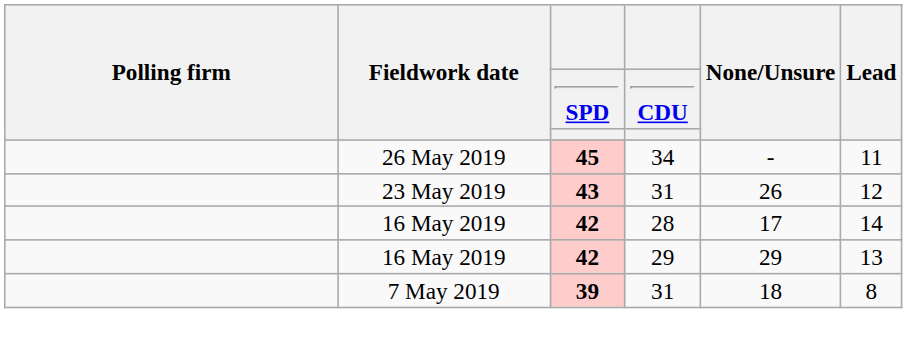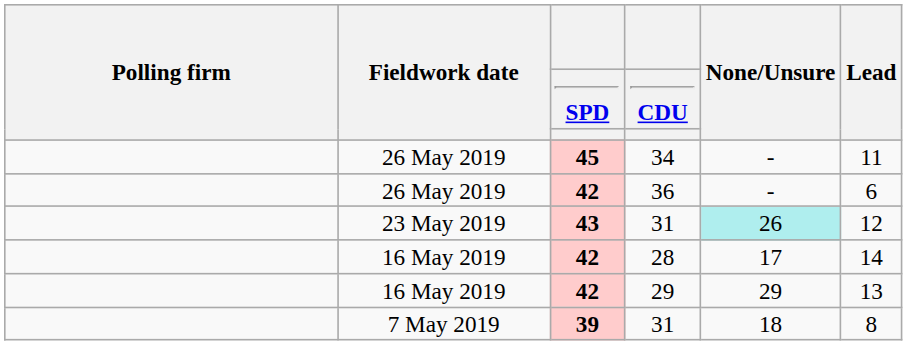+ row: (444, 190)
(771, 190) no background -> (771, 224) paleturquoise background
